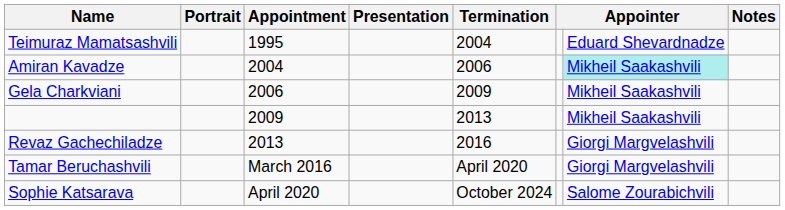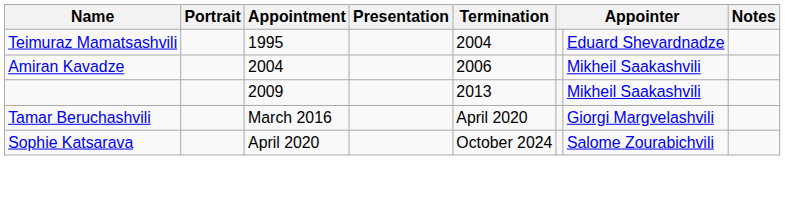(634, 67) paleturquoise background -> (634, 67) no background
- row: (64, 92)
- row: (85, 142)
